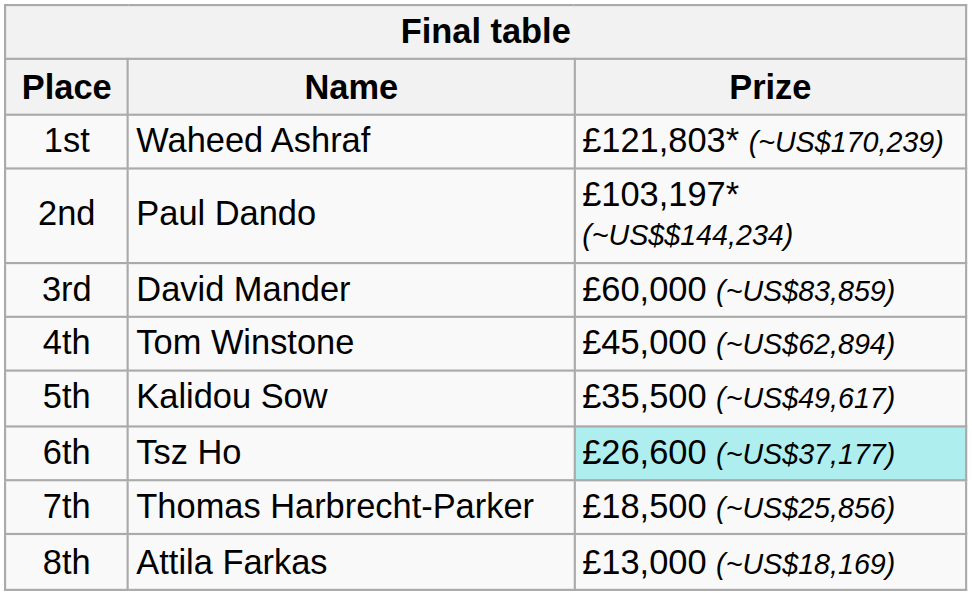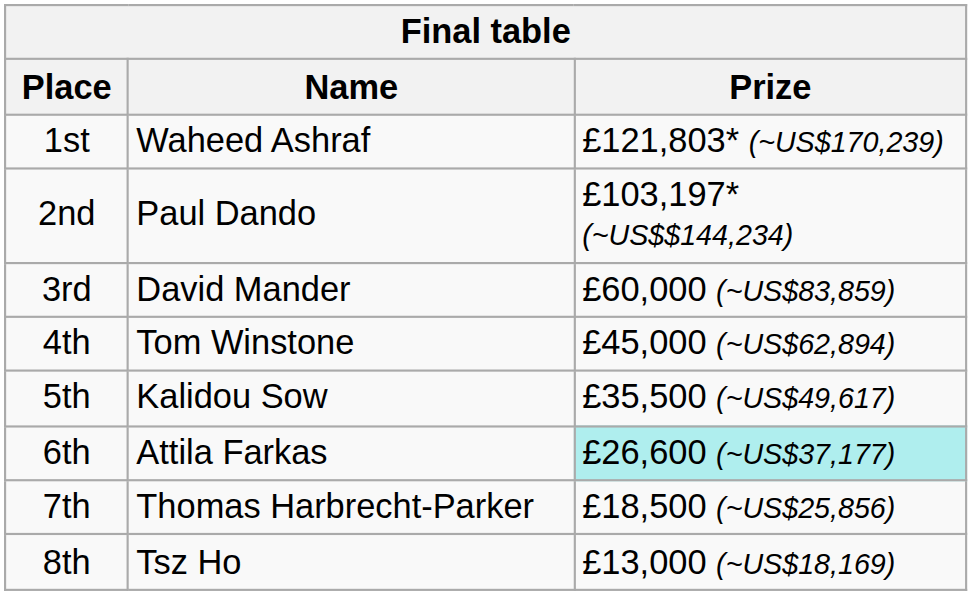(189, 452) Tsz Ho -> (232, 452) Attila Farkas
(232, 561) Attila Farkas -> (189, 561) Tsz Ho
